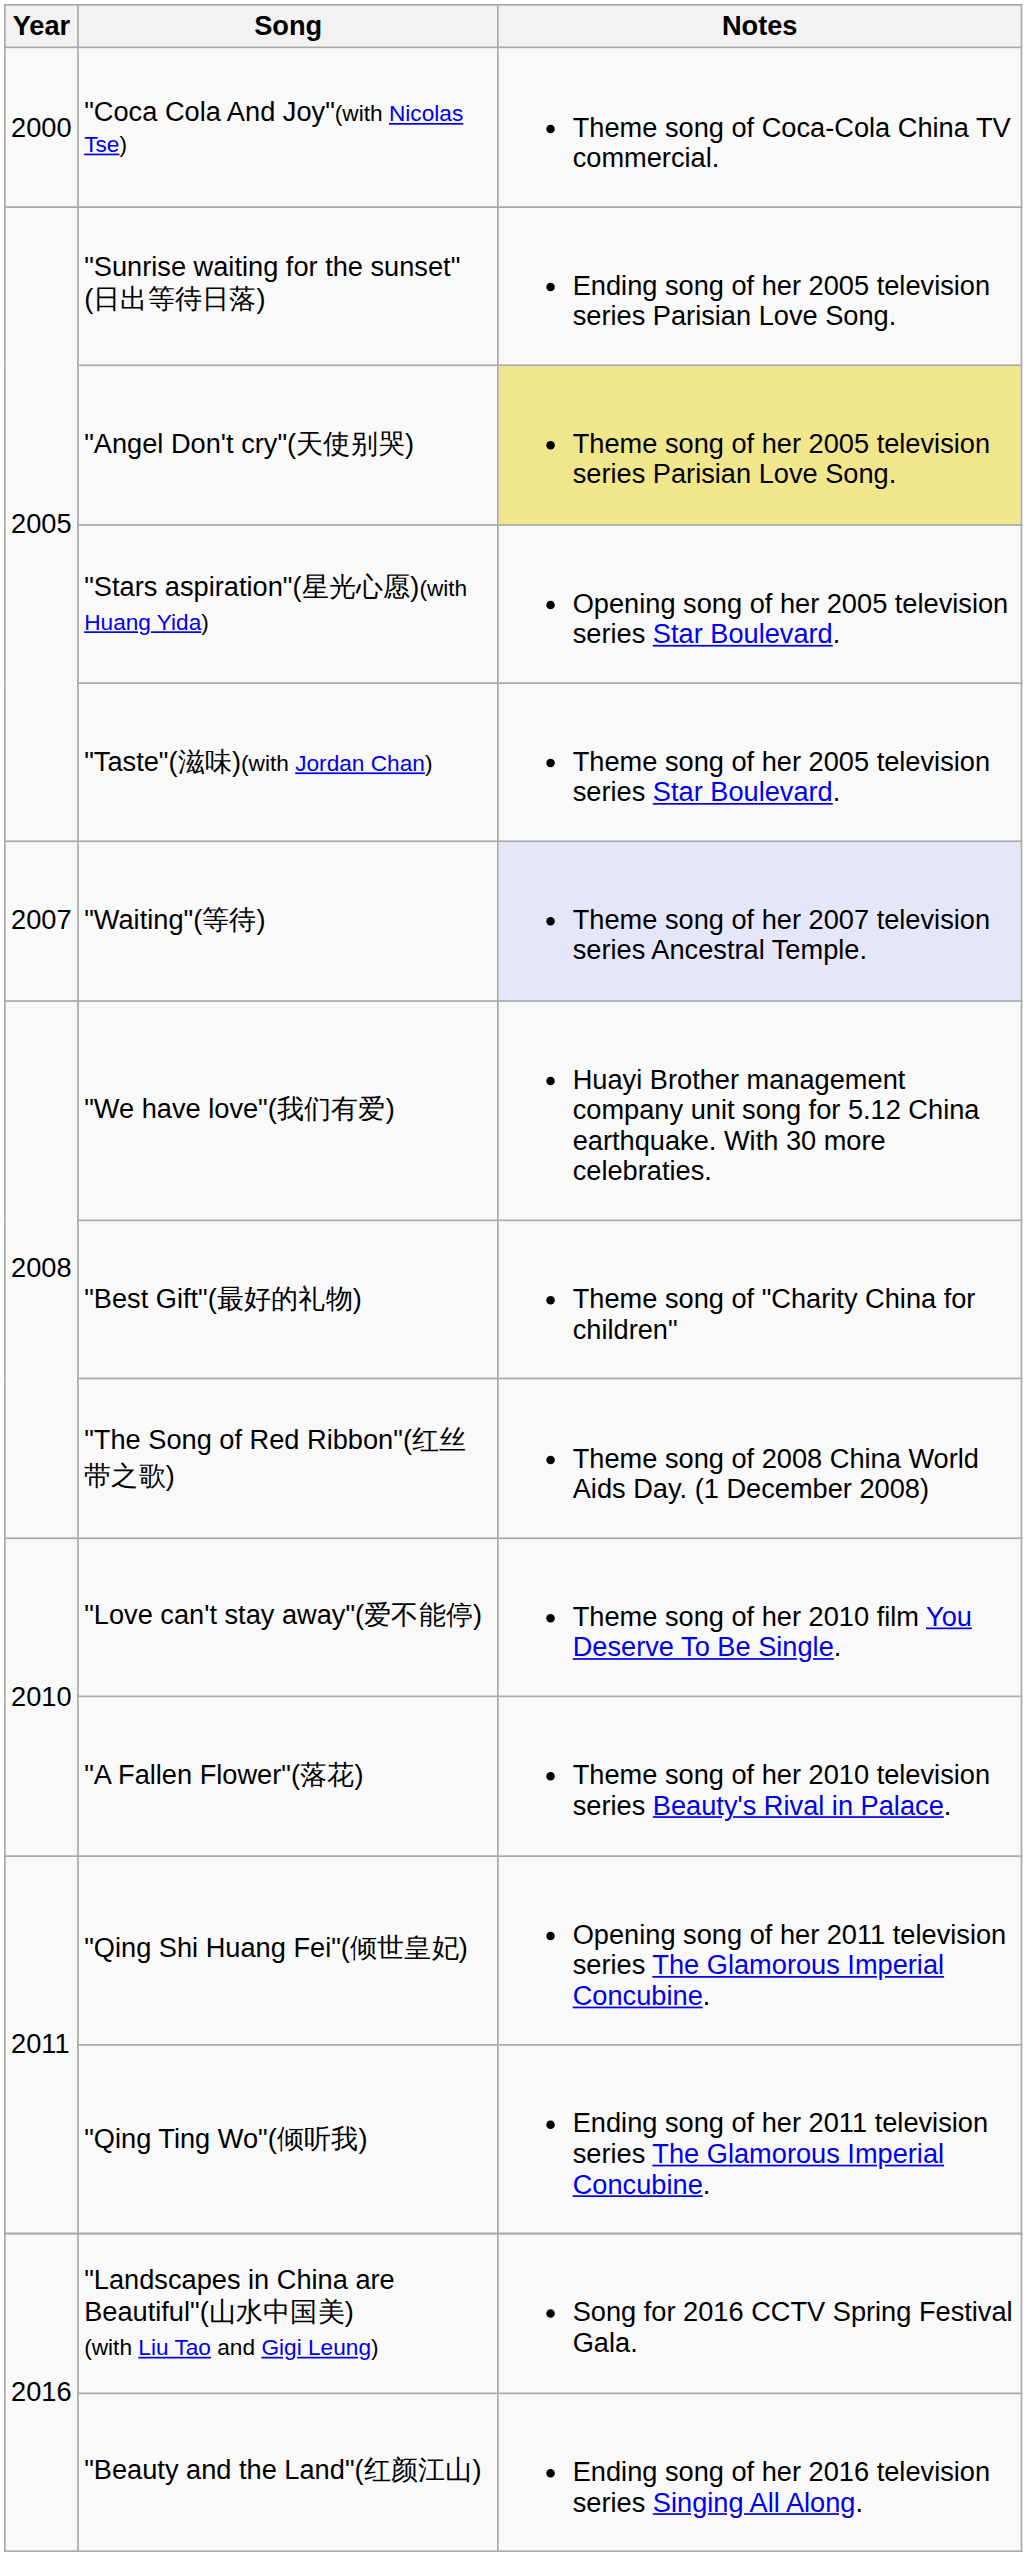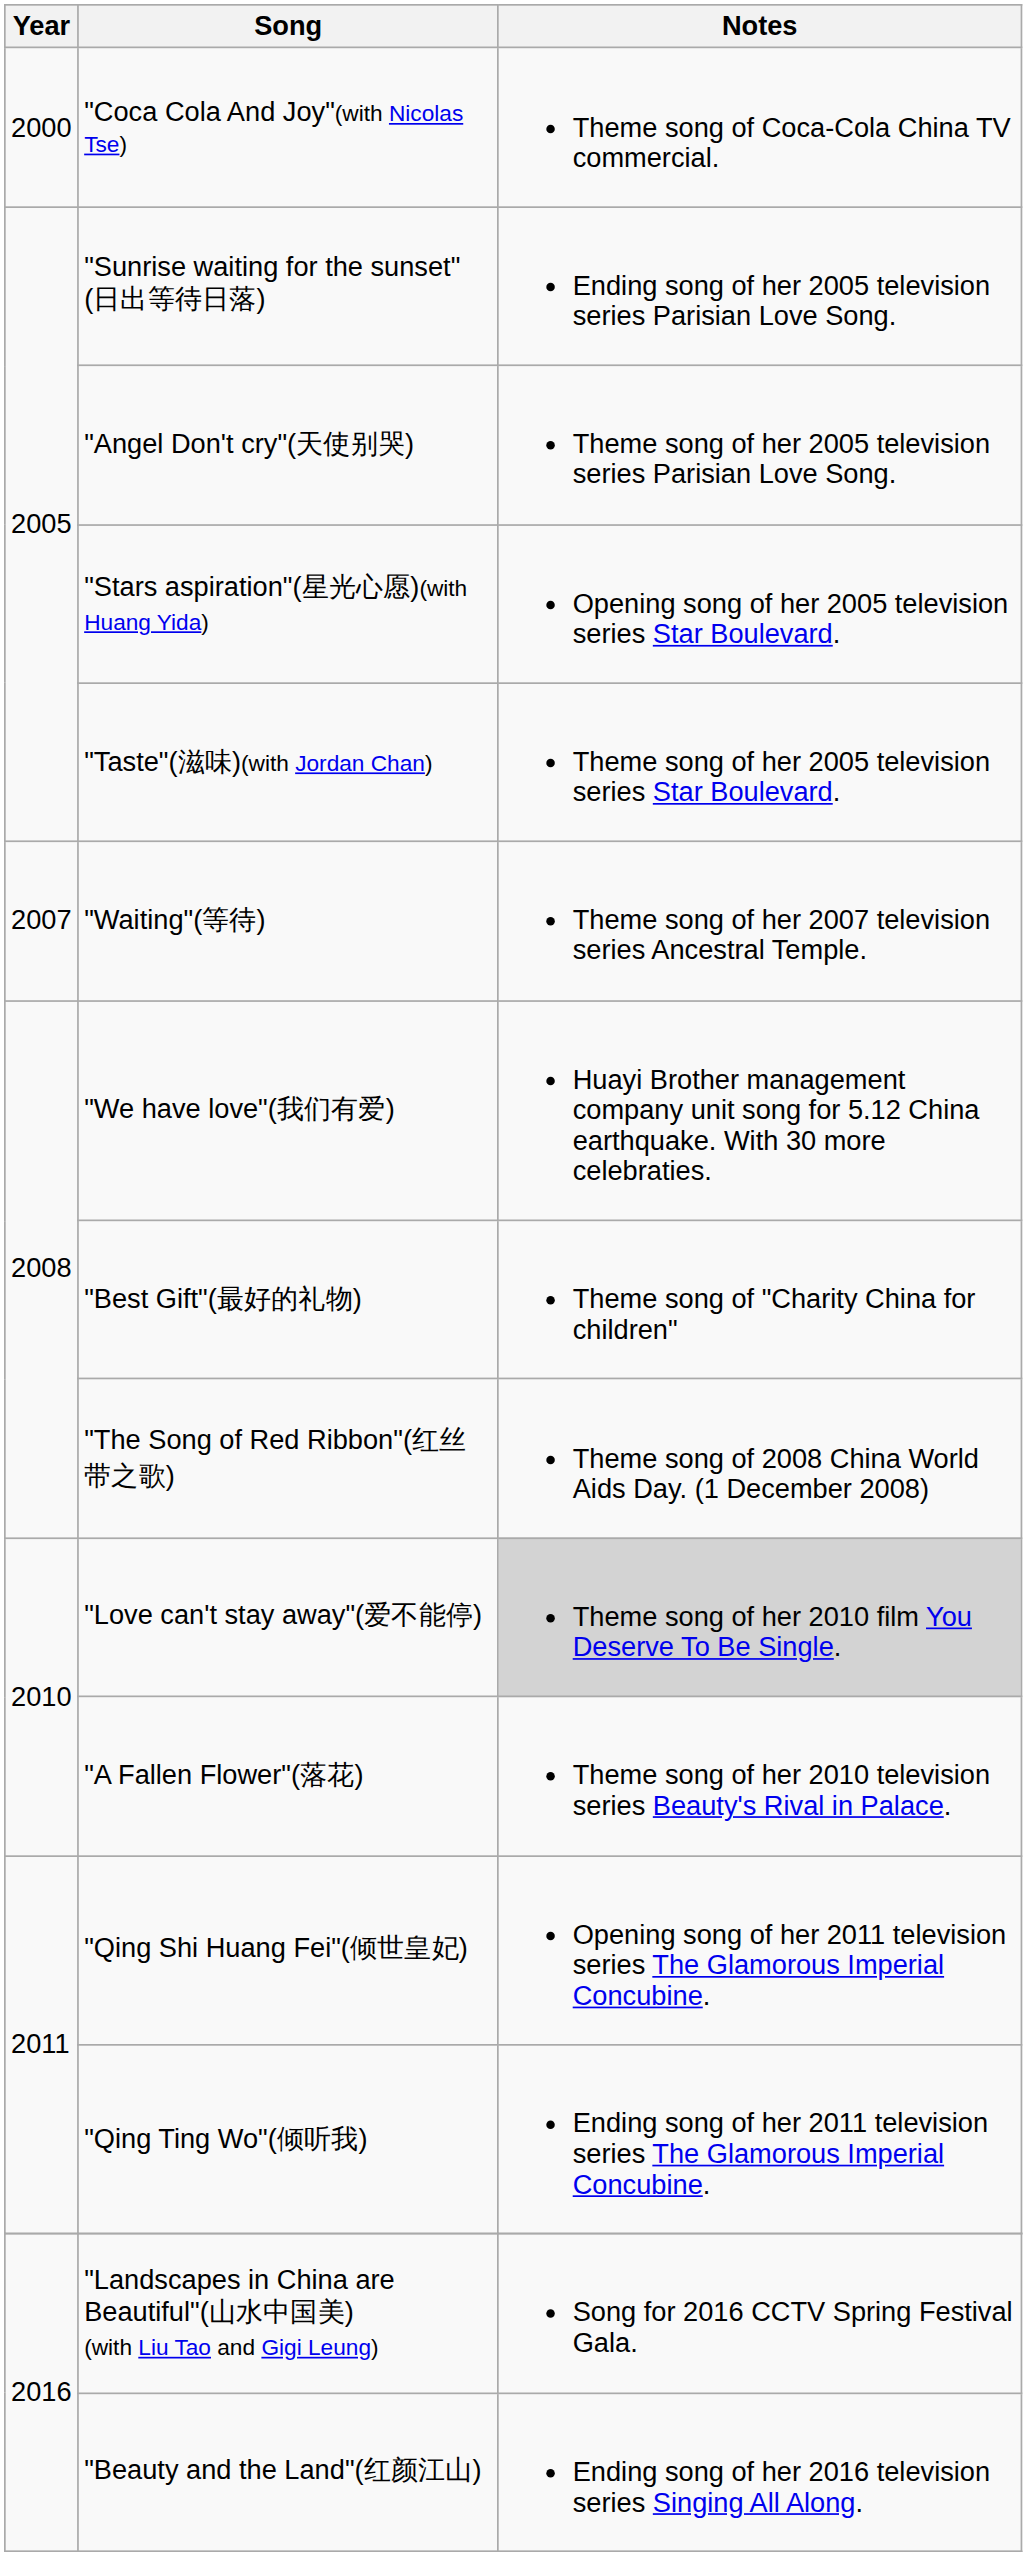(760, 460) khaki background -> (760, 460) no background
(760, 936) lavender background -> (760, 936) no background
(760, 1632) no background -> (760, 1632) lightgrey background
